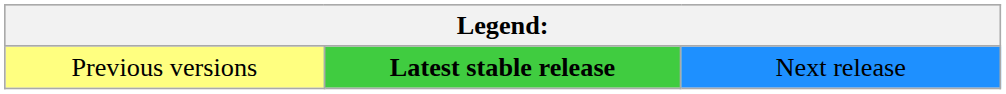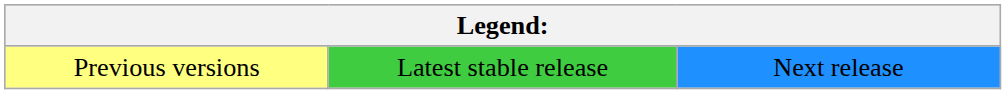(503, 66) bold -> (503, 66) normal
